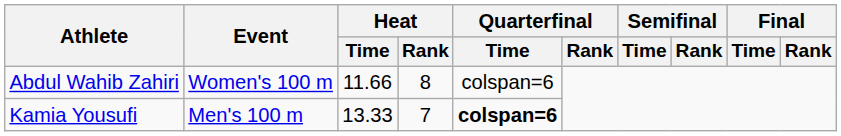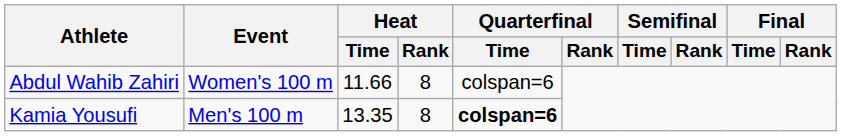(368, 115) 13.33 -> (368, 115) 13.35
(425, 115) 7 -> (425, 115) 8
